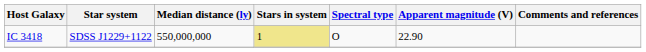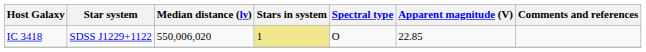(184, 36) 550,000,000 -> (184, 36) 550,006,020
(410, 36) 22.90 -> (410, 36) 22.85
